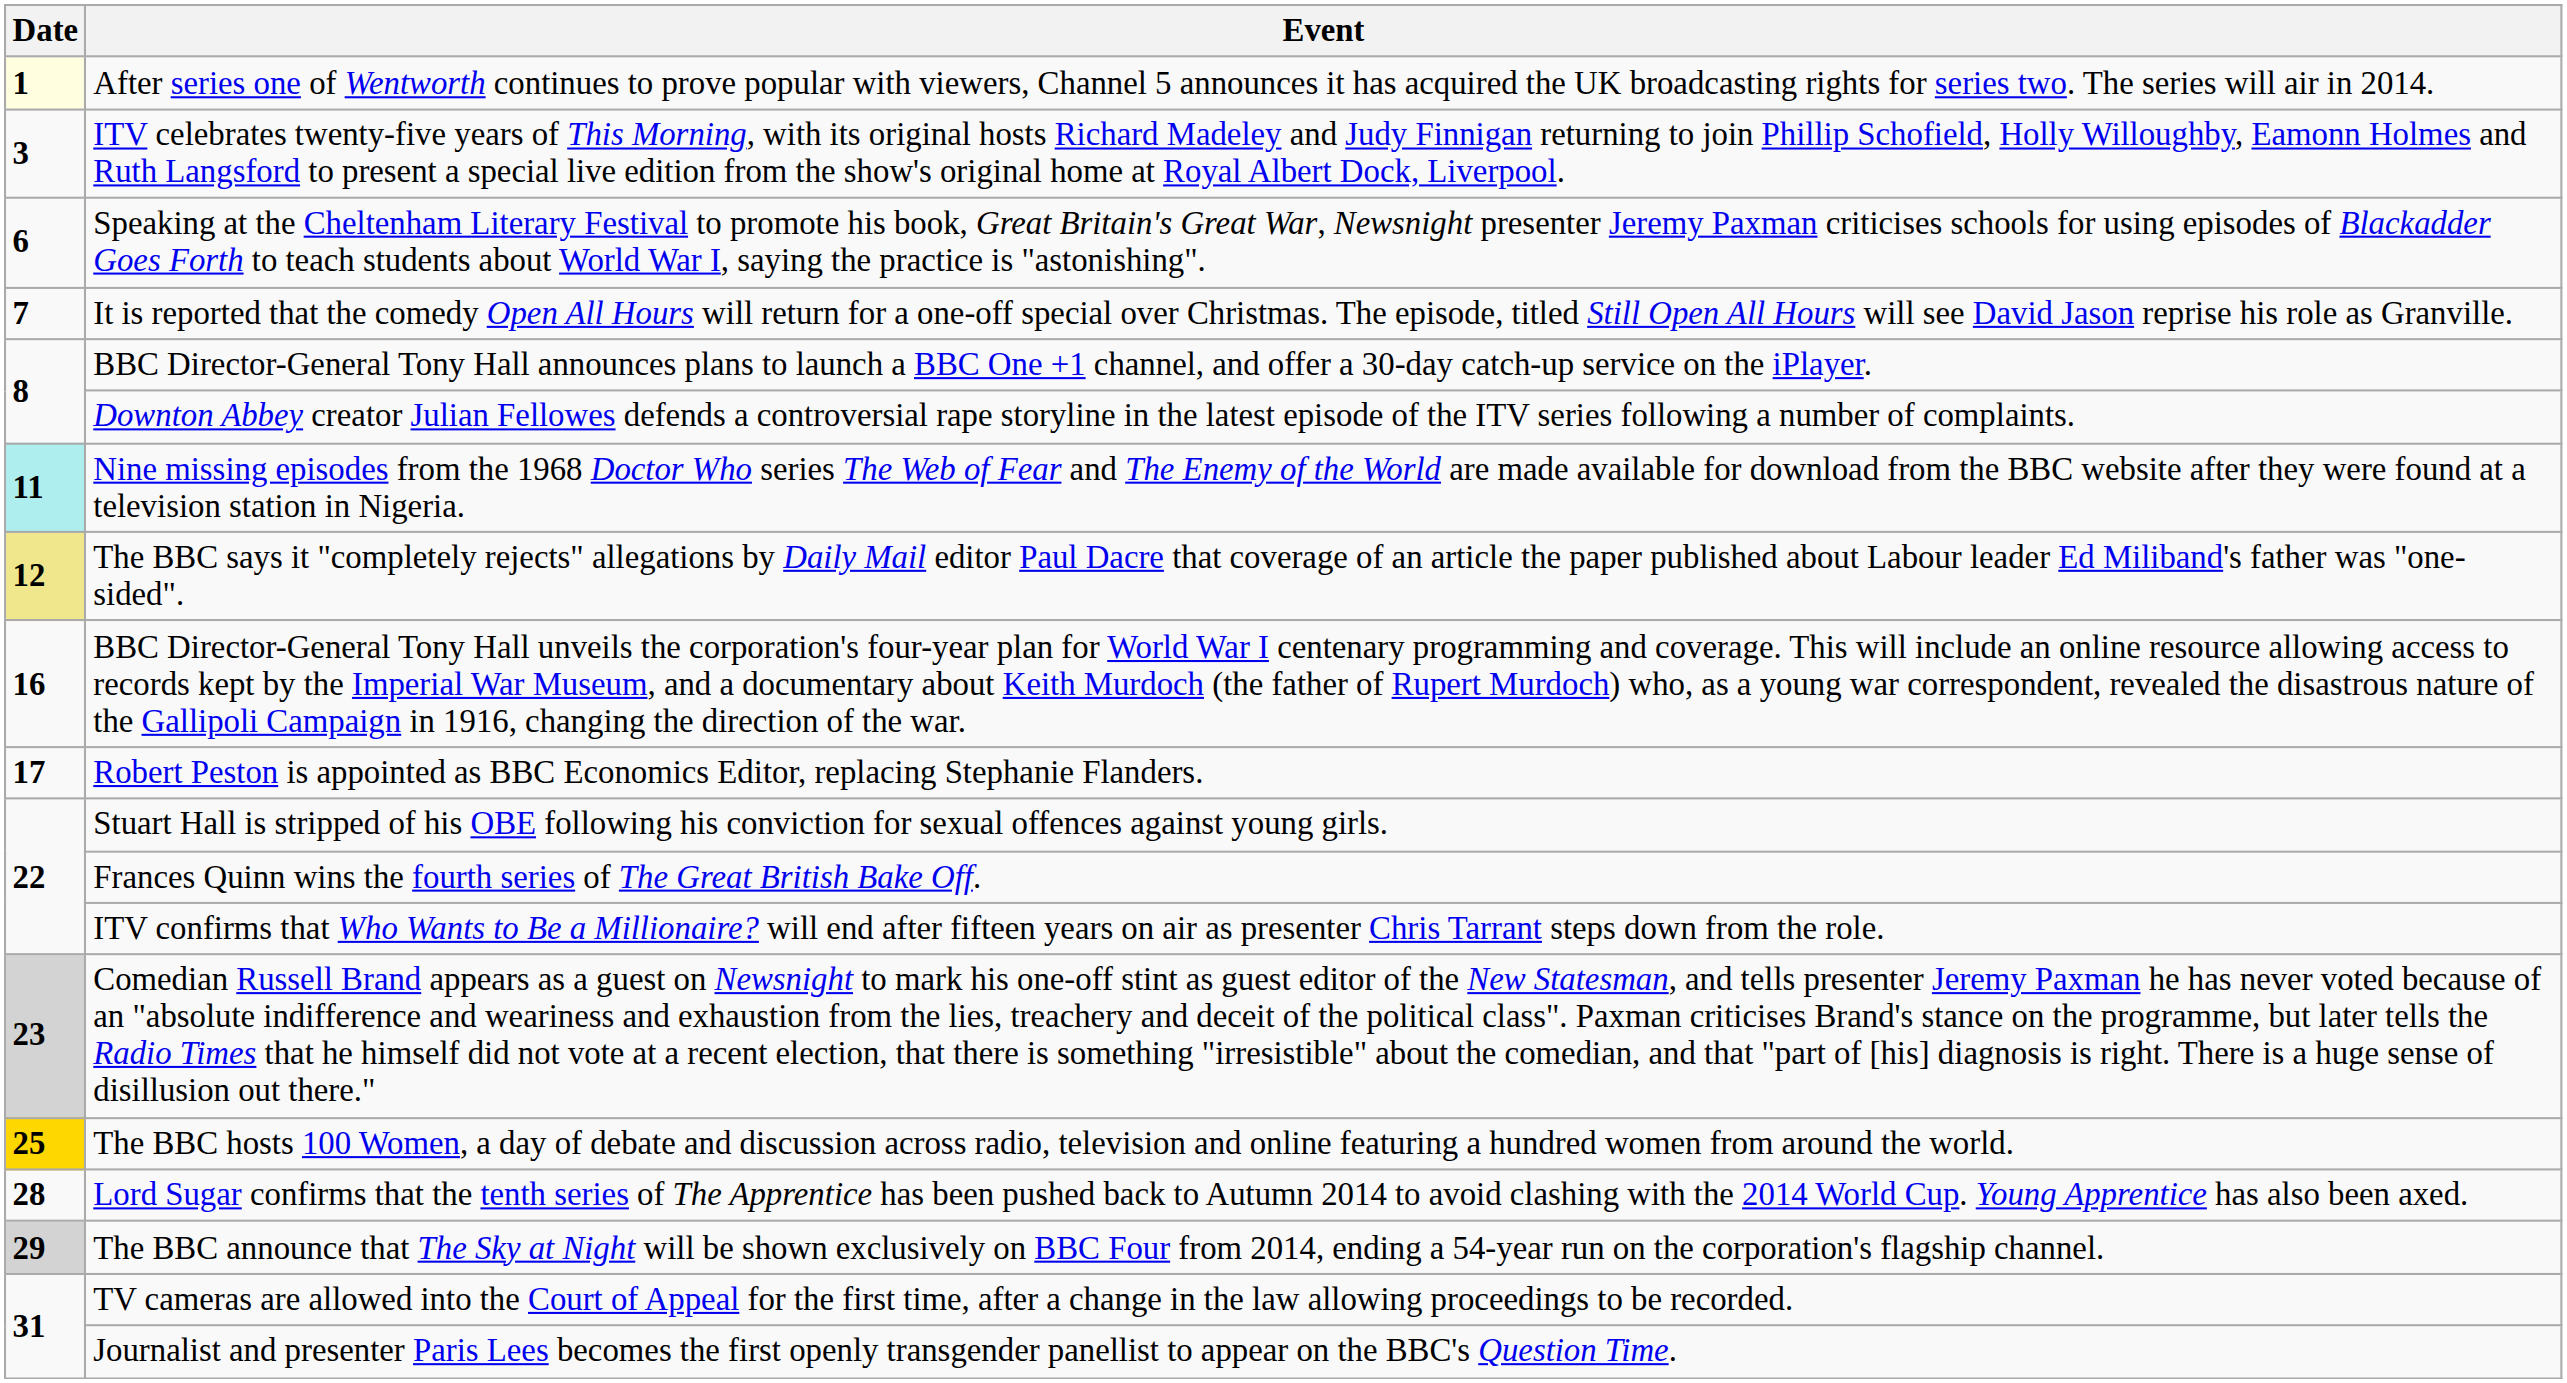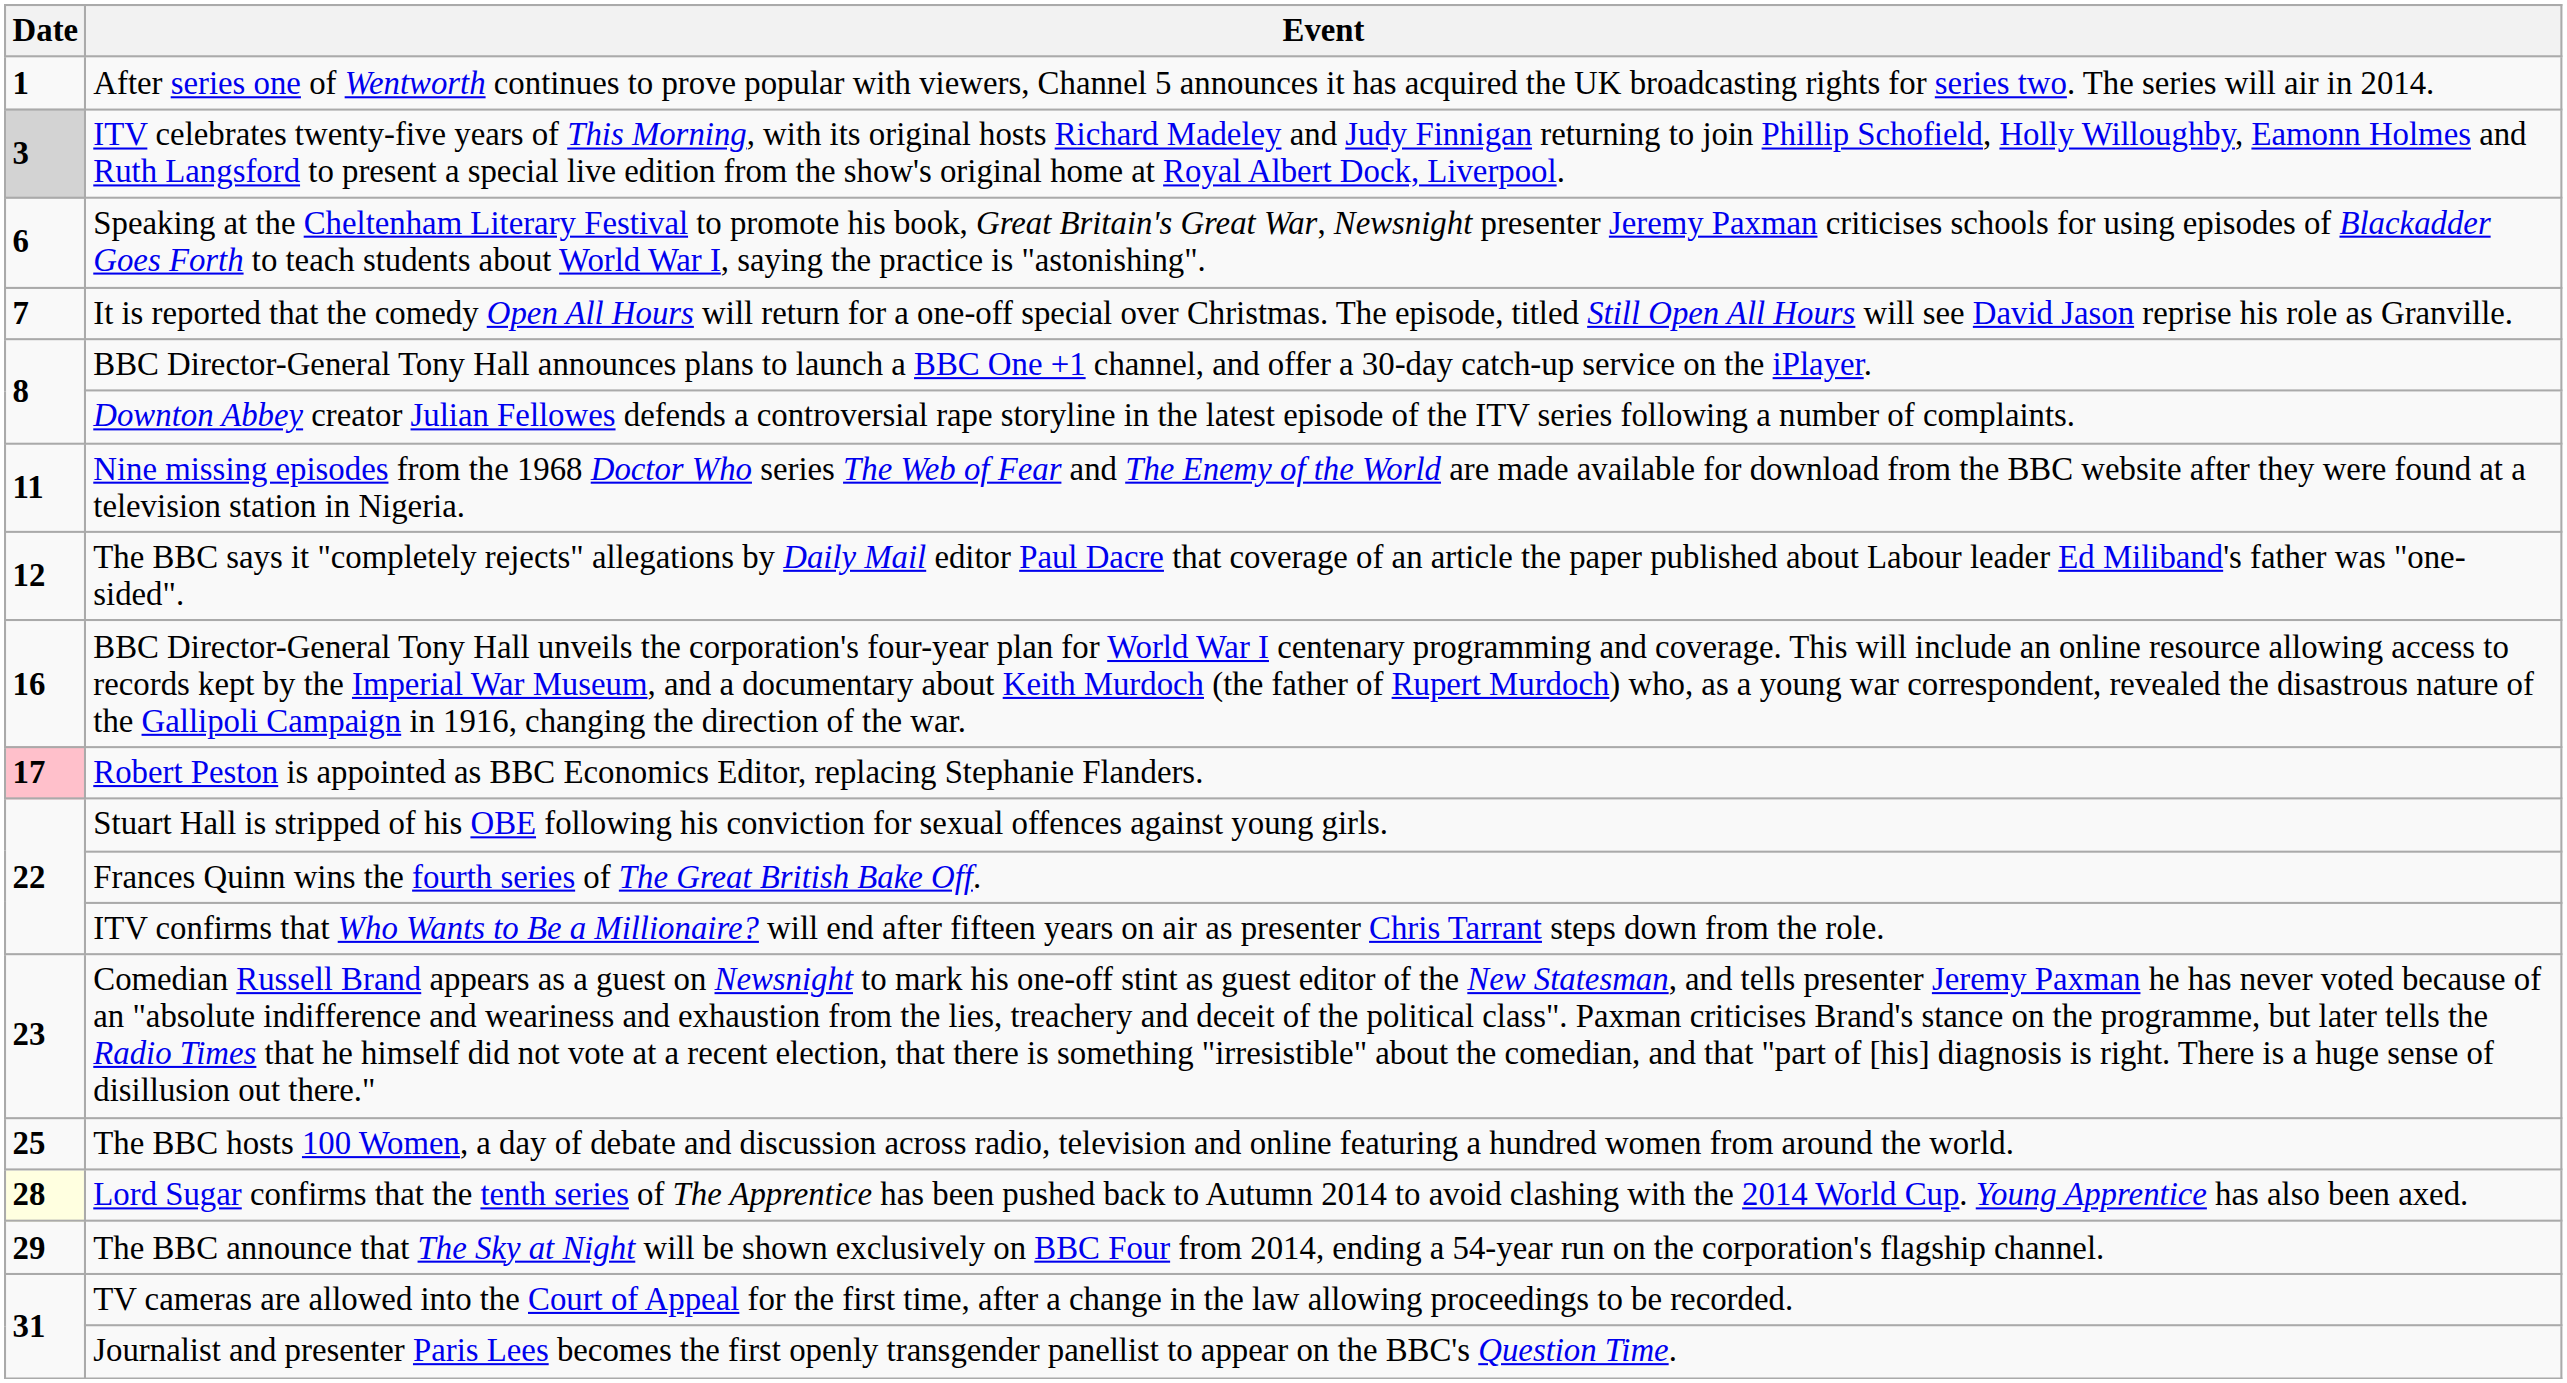(21, 82) lightyellow background -> (21, 82) no background
(21, 152) no background -> (21, 152) lightgrey background
(28, 486) paleturquoise background -> (28, 486) no background
(29, 575) khaki background -> (29, 575) no background
(29, 772) no background -> (29, 772) pink background
(29, 1035) lightgrey background -> (29, 1035) no background
(29, 1142) gold background -> (29, 1142) no background
(29, 1194) no background -> (29, 1194) lightyellow background
(29, 1246) lightgrey background -> (29, 1246) no background
